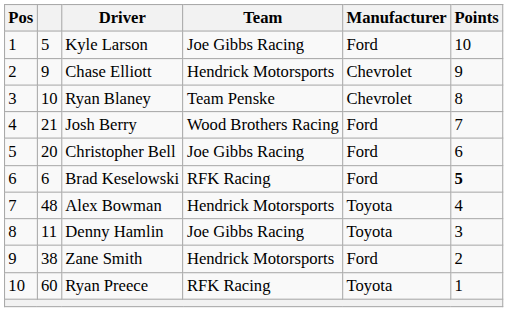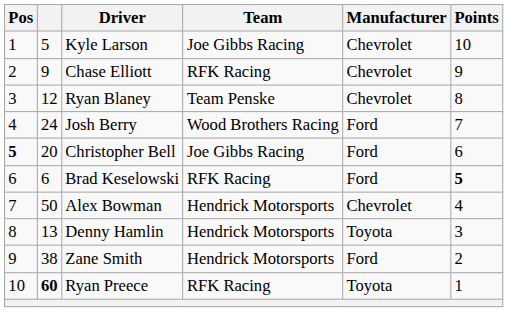(362, 44) Ford -> (379, 44) Chevrolet
(261, 71) Hendrick Motorsports -> (229, 71) RFK Racing
(49, 97) 10 -> (49, 97) 12
(49, 124) 21 -> (49, 124) 24
(13, 151) normal -> (13, 151) bold
(49, 204) 48 -> (49, 204) 50
(369, 204) Toyota -> (379, 204) Chevrolet
(49, 231) 11 -> (49, 231) 13
(246, 231) Joe Gibbs Racing -> (261, 231) Hendrick Motorsports
(49, 285) normal -> (49, 285) bold
